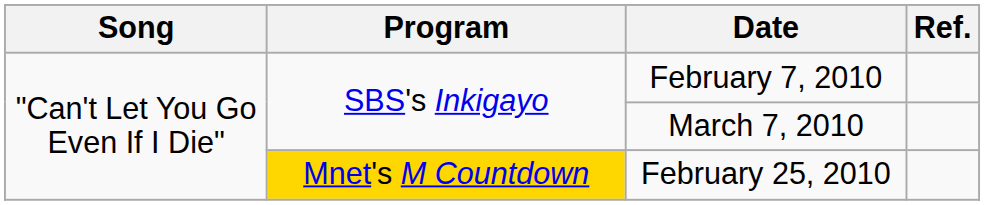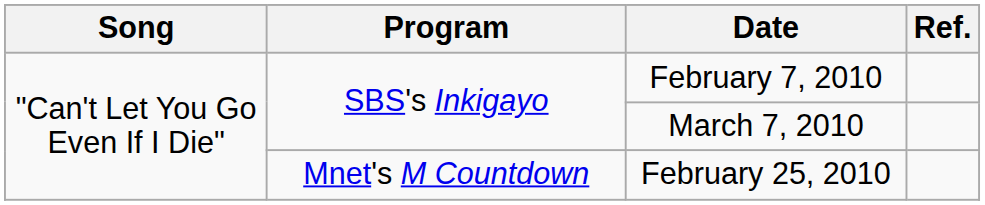(446, 174) gold background -> (446, 174) no background
